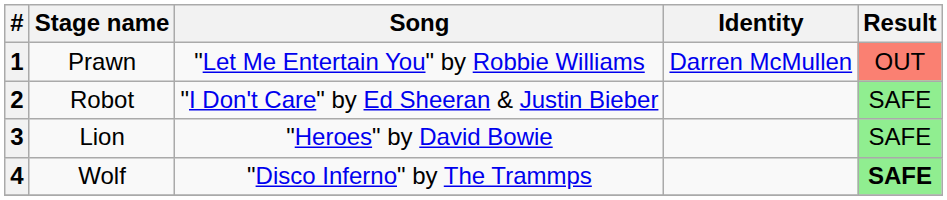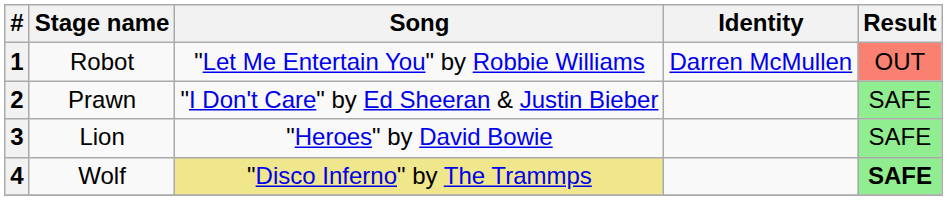(102, 61) Prawn -> (102, 61) Robot
(102, 99) Robot -> (102, 99) Prawn
(419, 175) no background -> (419, 175) khaki background
